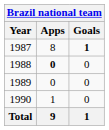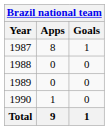(87, 47) bold -> (87, 47) normal
(53, 64) bold -> (53, 64) normal
